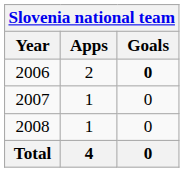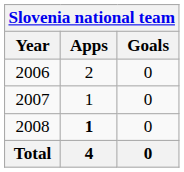(148, 72) bold -> (148, 72) normal
(89, 126) normal -> (89, 126) bold
